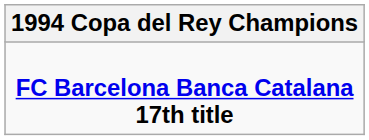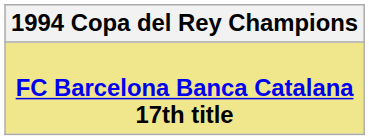(185, 101) no background -> (185, 101) khaki background
